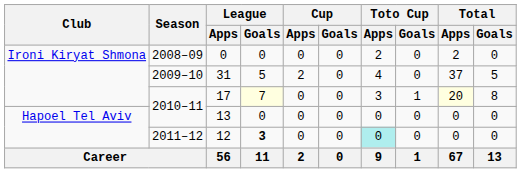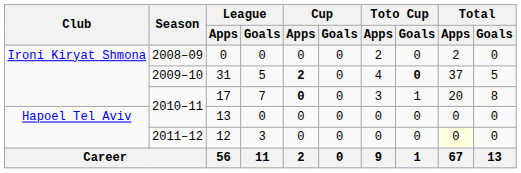(301, 76) normal -> (301, 76) bold
(417, 76) normal -> (417, 76) bold
(262, 96) lightyellow background -> (262, 96) no background
(301, 96) normal -> (301, 96) bold
(456, 96) lightyellow background -> (456, 96) no background
(262, 137) bold -> (262, 137) normal
(378, 137) paleturquoise background -> (378, 137) no background
(456, 137) no background -> (456, 137) lightyellow background
